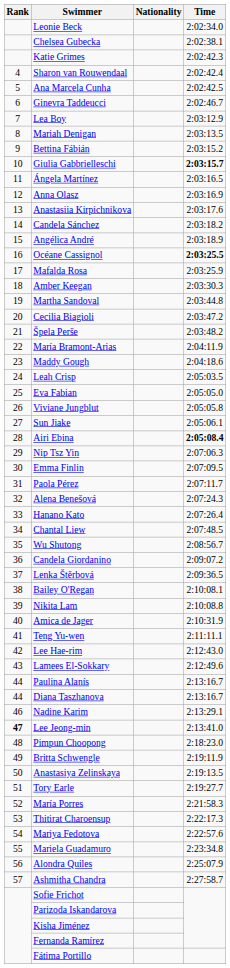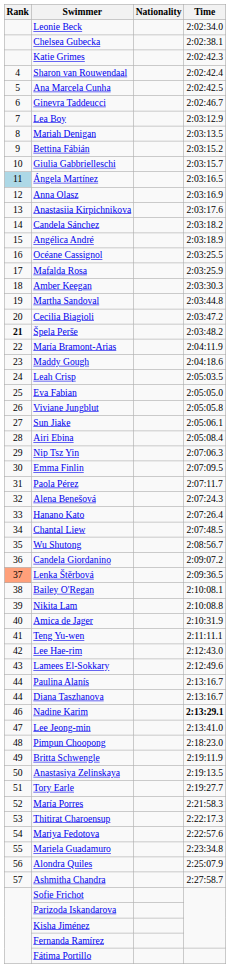(205, 164) bold -> (205, 164) normal
(18, 179) no background -> (18, 179) lightblue background
(205, 255) bold -> (205, 255) normal
(18, 331) normal -> (18, 331) bold
(205, 438) bold -> (205, 438) normal
(18, 575) no background -> (18, 575) lightsalmon background
(205, 712) normal -> (205, 712) bold
(18, 727) bold -> (18, 727) normal
